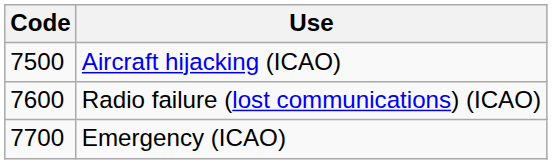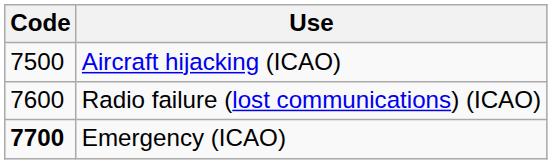(37, 138) normal -> (37, 138) bold
